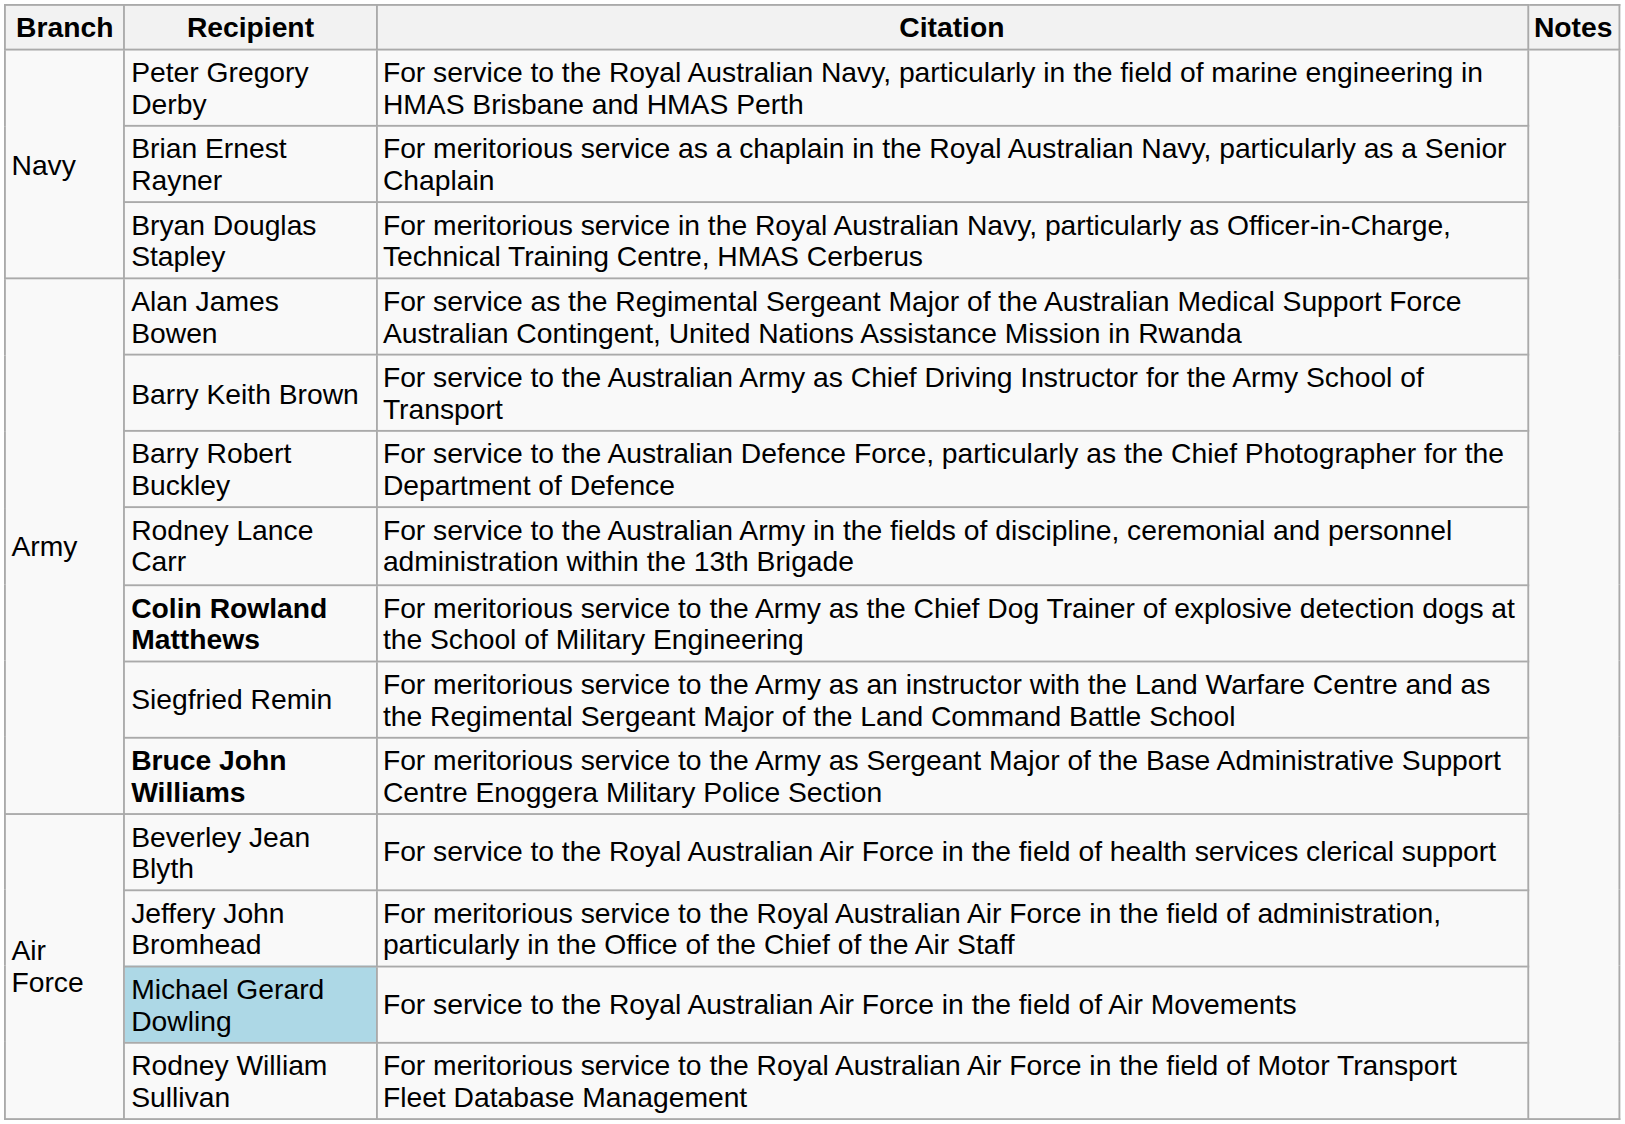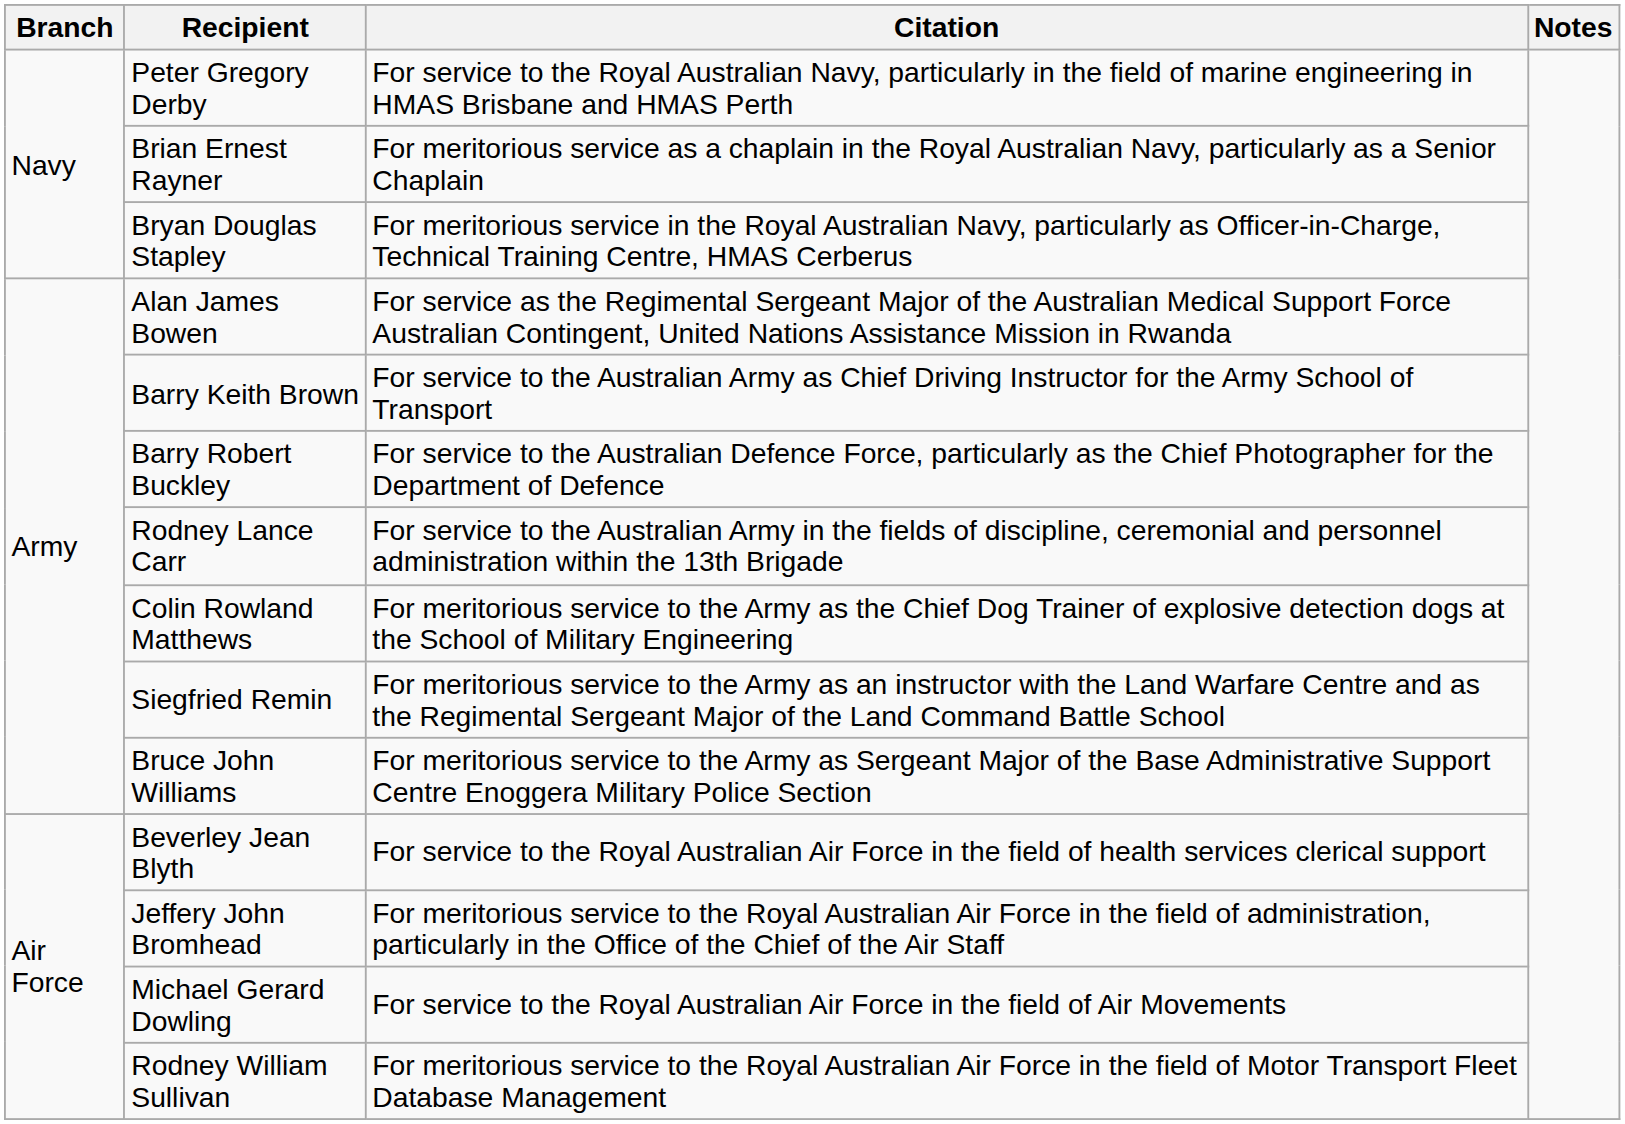(229, 623) bold -> (222, 623) normal
(209, 775) bold -> (203, 775) normal
(228, 1005) lightblue background -> (228, 1005) no background
